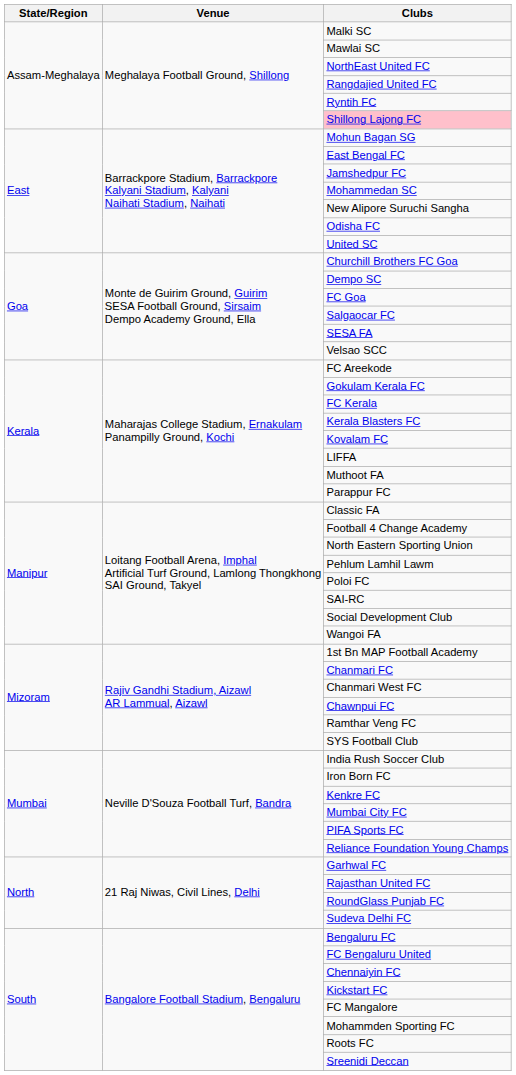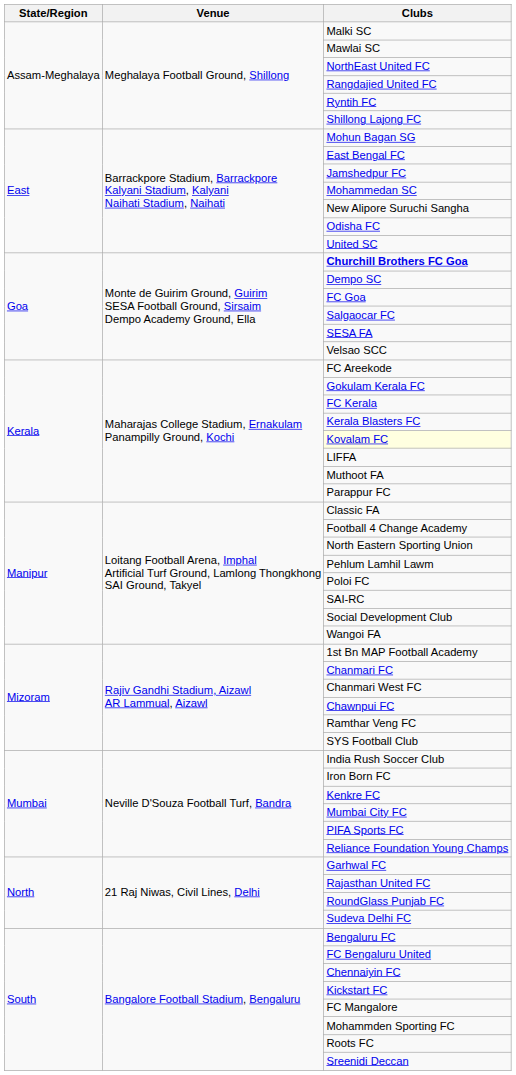(374, 119) pink background -> (374, 119) no background
(392, 262) normal -> (397, 262) bold
(357, 439) no background -> (357, 439) lightyellow background
